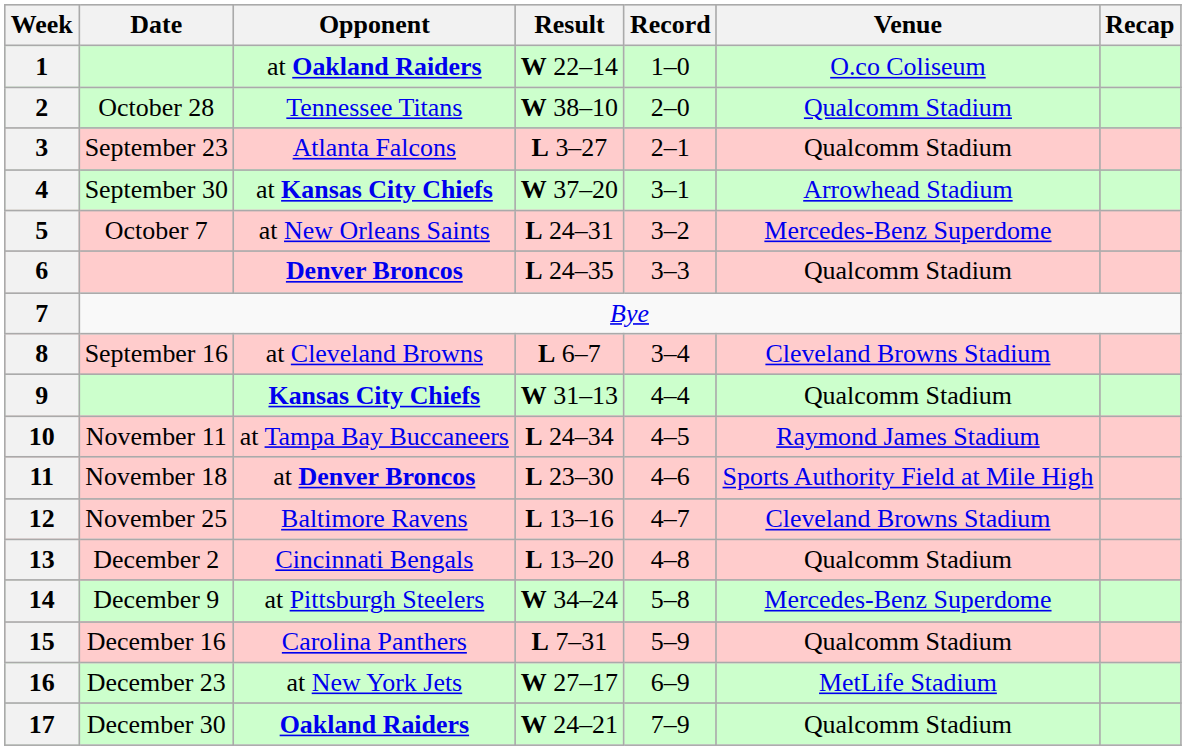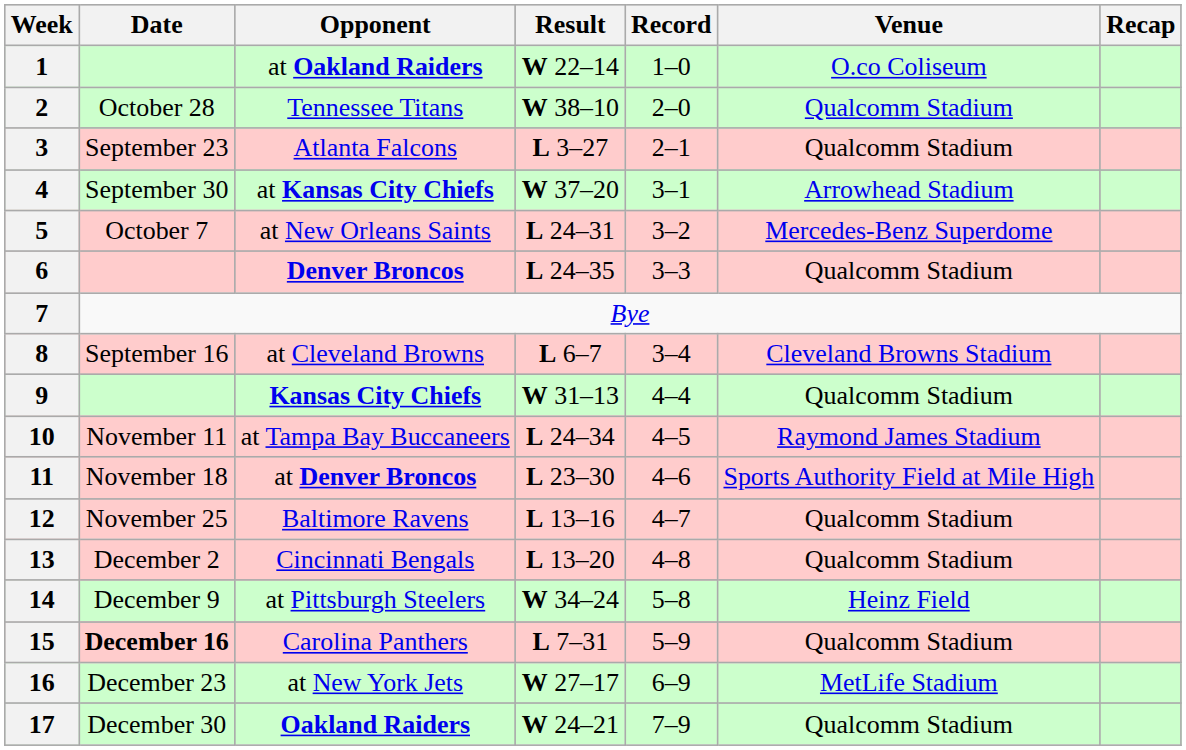(908, 518) Cleveland Browns Stadium -> (909, 518) Qualcomm Stadium
(908, 600) Mercedes-Benz Superdome -> (909, 600) Heinz Field
(156, 641) normal -> (157, 641) bold
